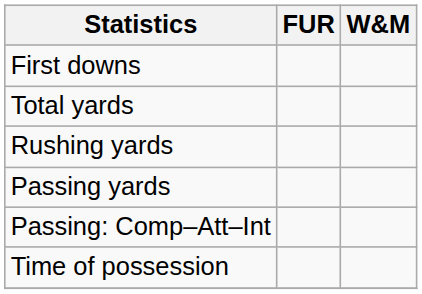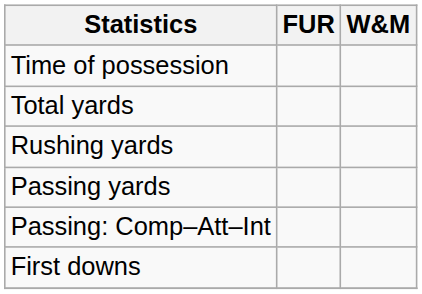rows swapped: (76, 65) <-> (120, 267)
